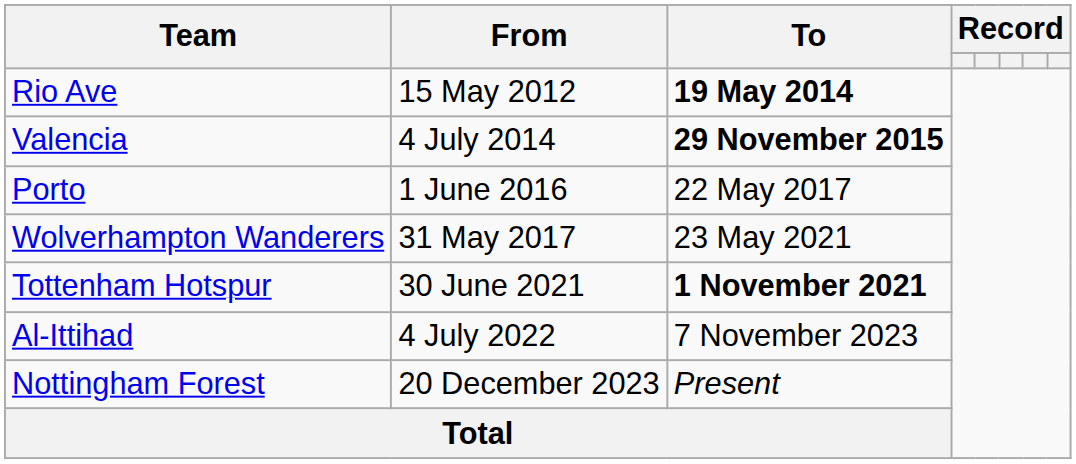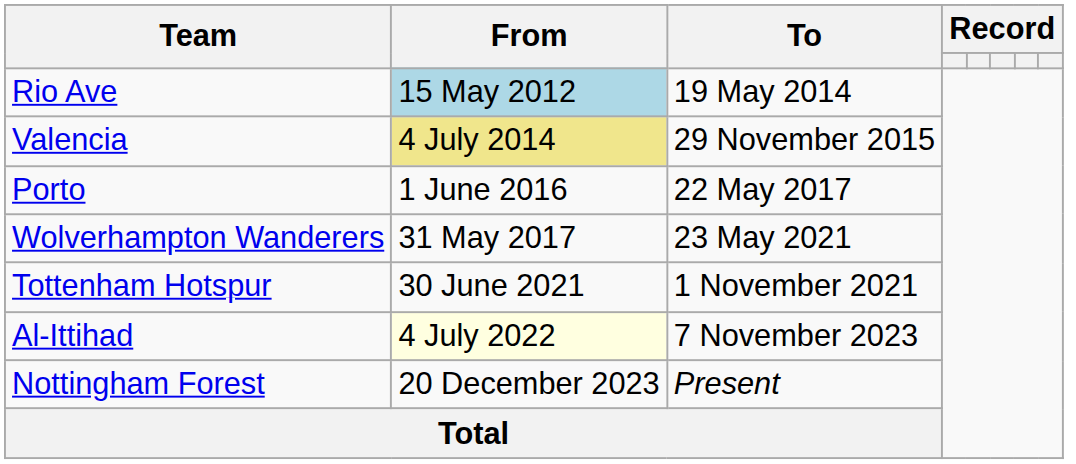(487, 91) no background -> (487, 91) lightblue background
(764, 91) bold -> (763, 91) normal
(477, 140) no background -> (477, 140) khaki background
(809, 140) bold -> (805, 140) normal
(800, 286) bold -> (796, 286) normal
(477, 335) no background -> (477, 335) lightyellow background
